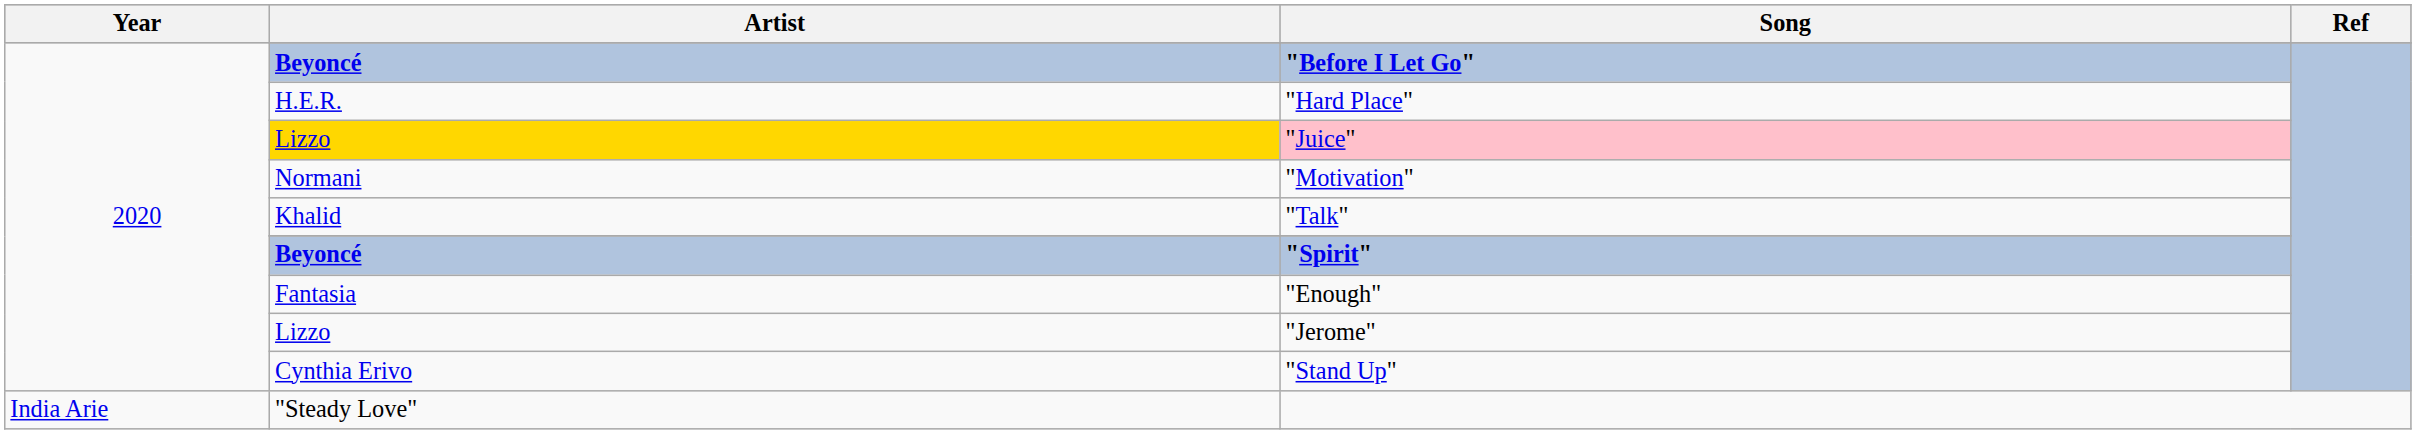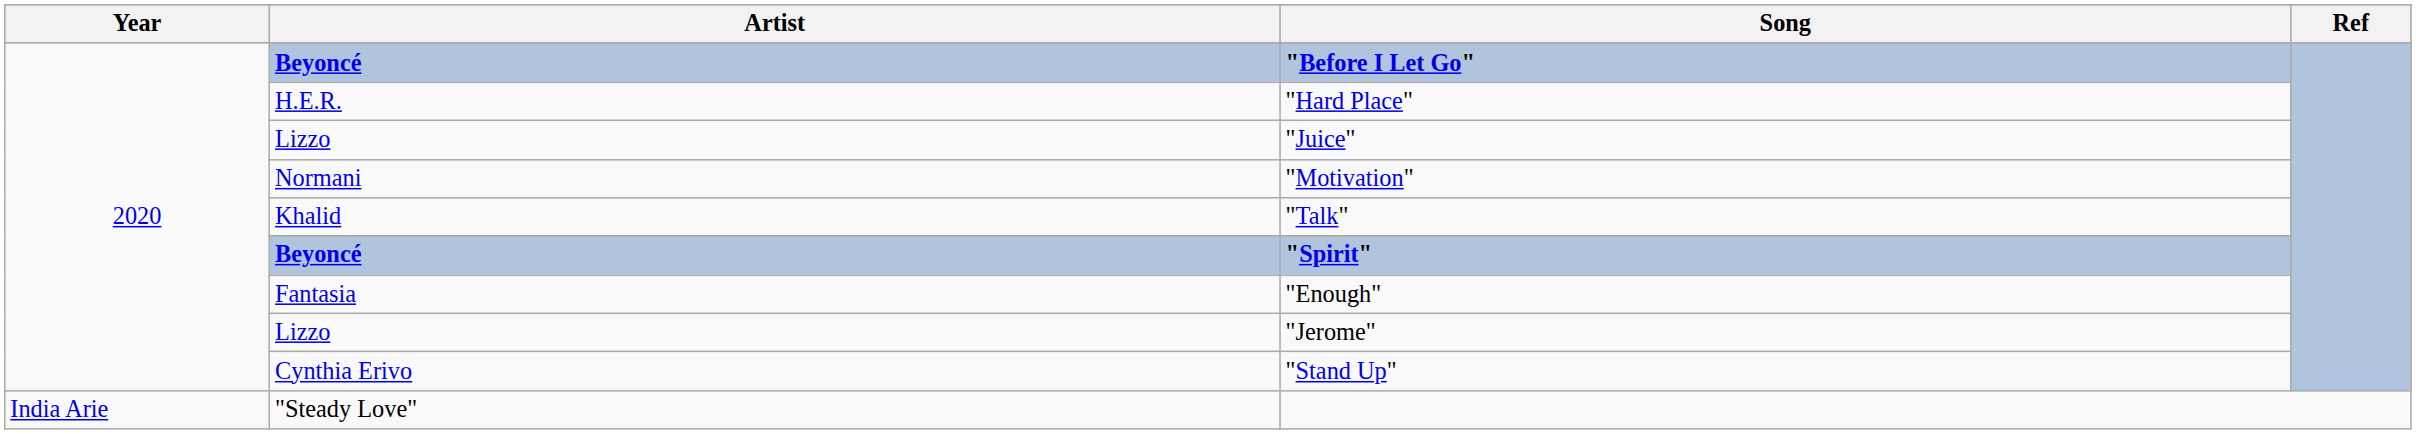(303, 139) gold background -> (303, 139) no background
(1321, 139) pink background -> (1321, 139) no background
